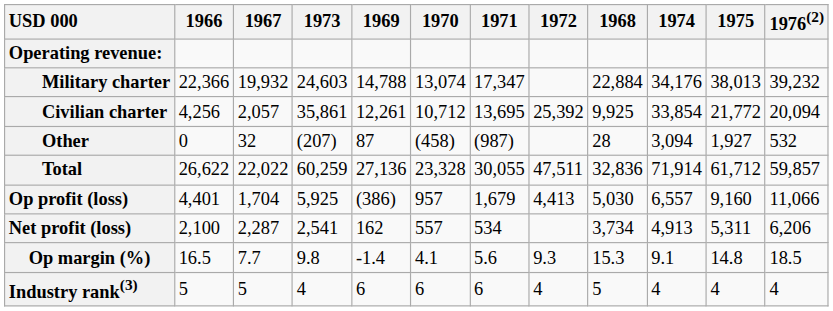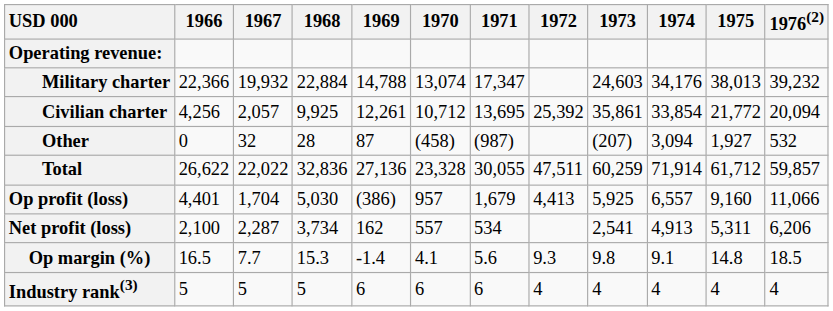columns swapped: (618, 21) <-> (322, 21)
